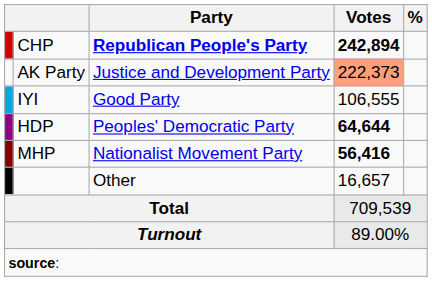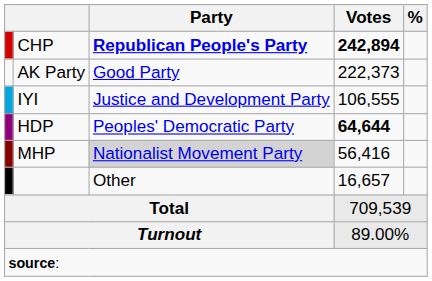(211, 72) Justice and Development Party -> (136, 72) Good Party
(369, 72) lightsalmon background -> (369, 72) no background
(136, 99) Good Party -> (211, 99) Justice and Development Party
(198, 153) no background -> (198, 153) lightgrey background
(364, 153) bold -> (364, 153) normal
